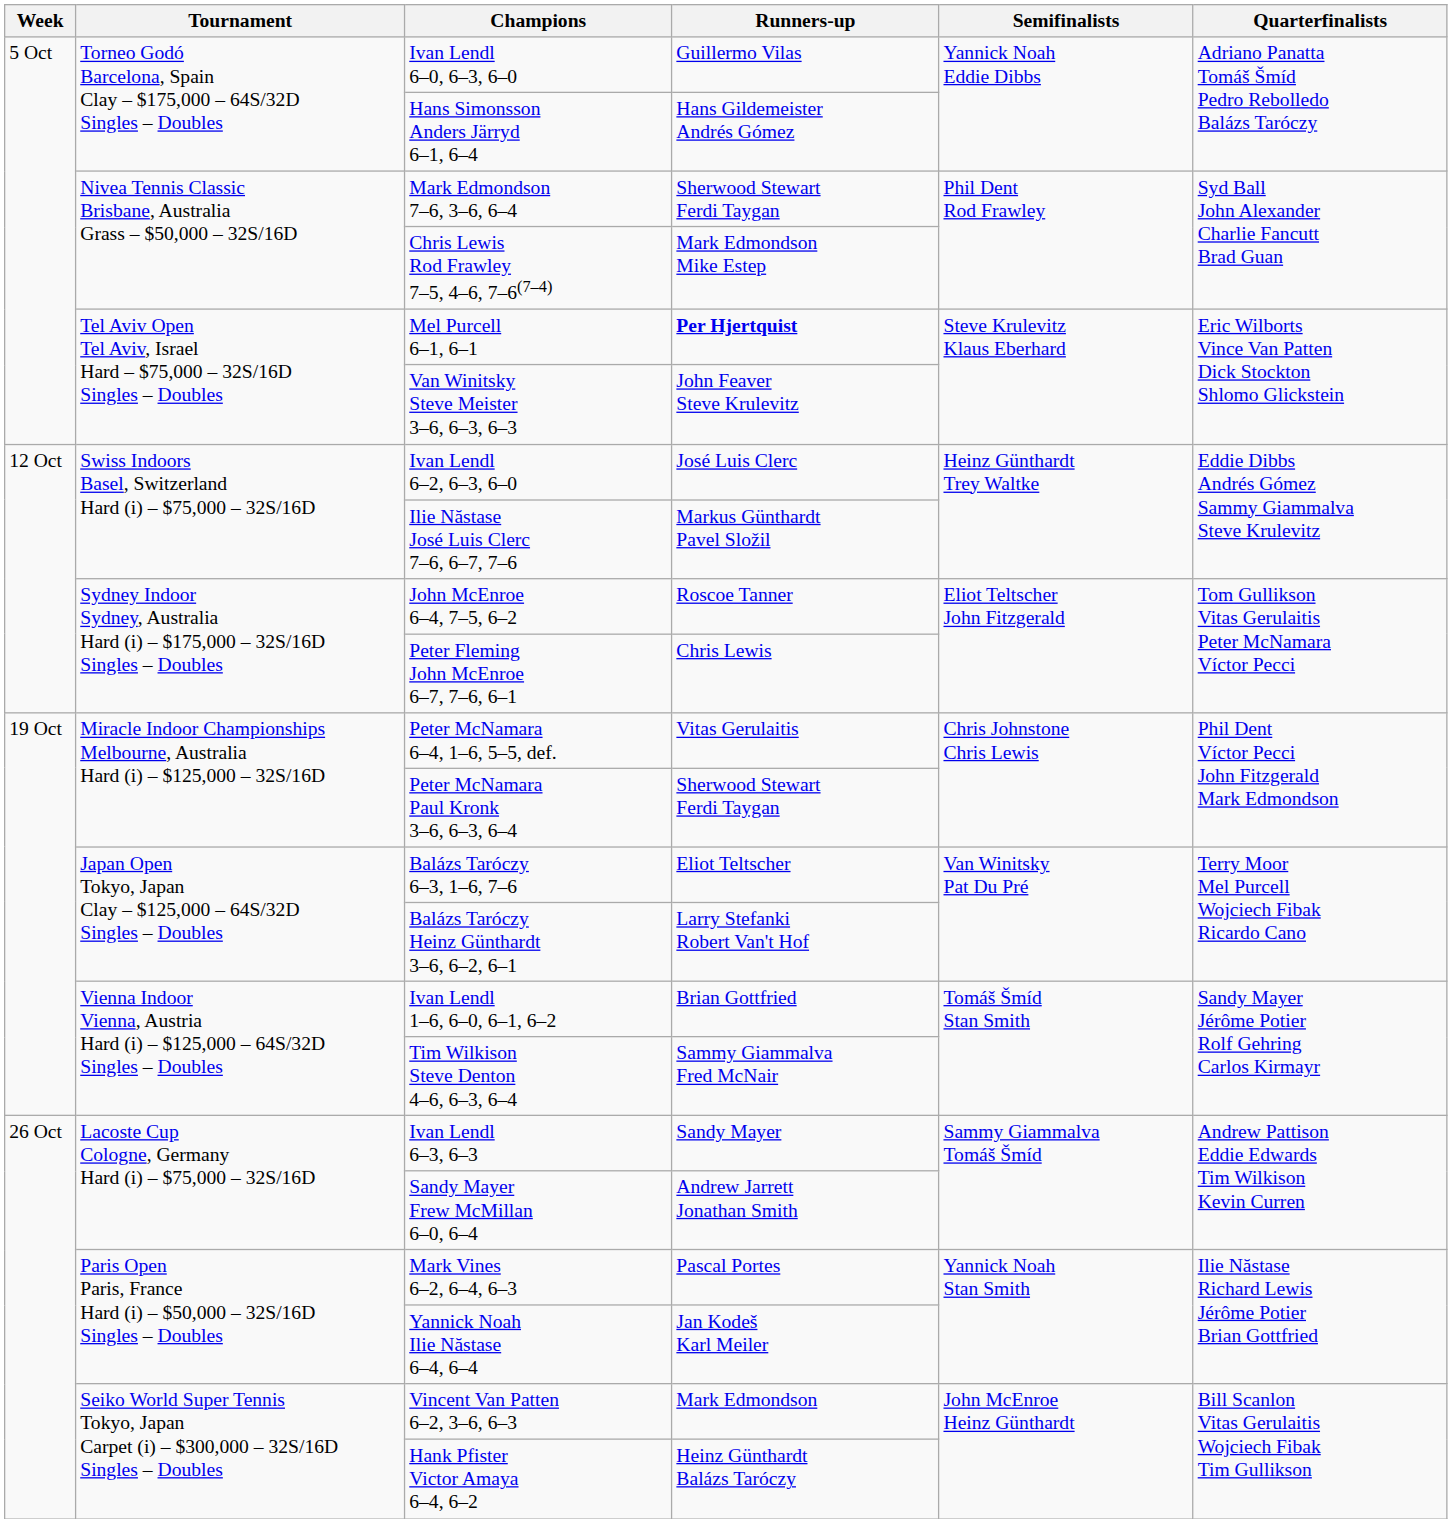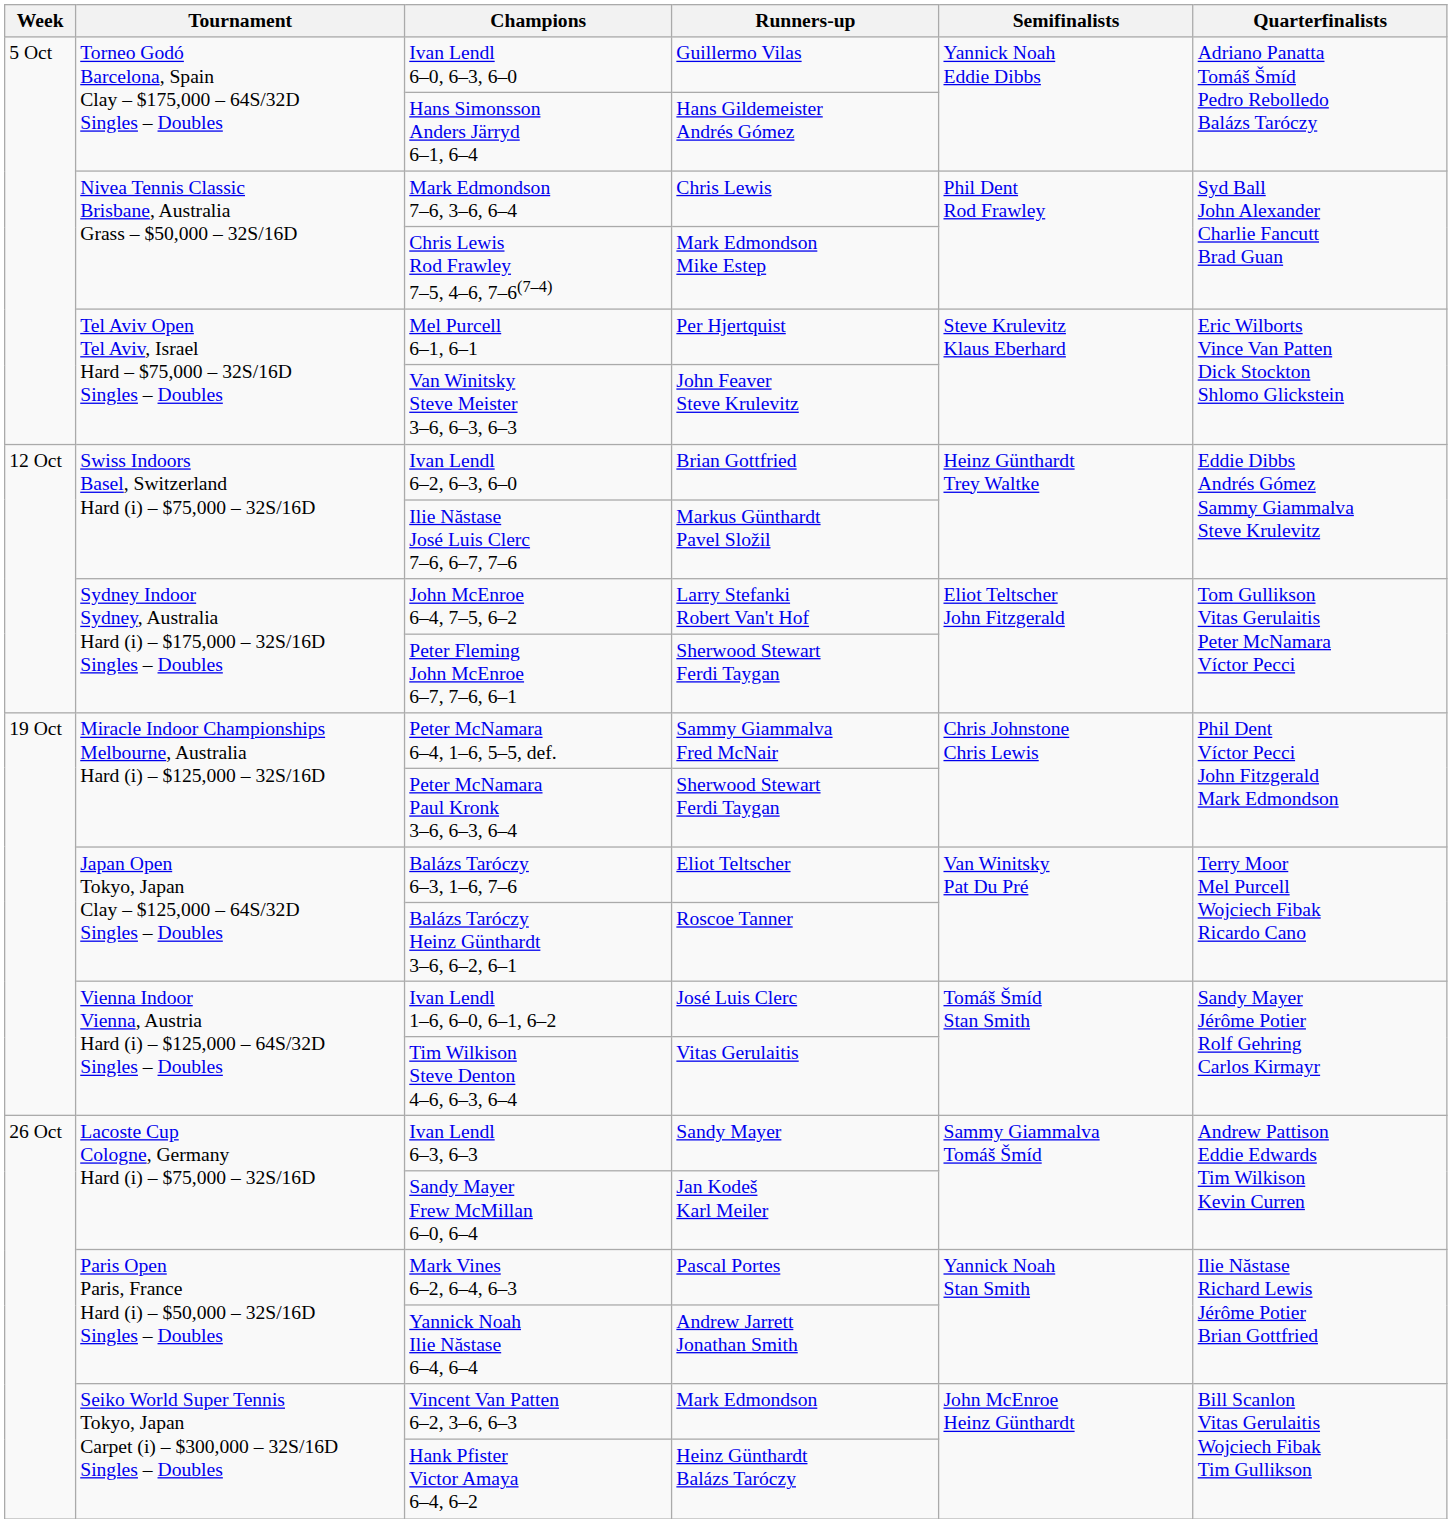(748, 199) Sherwood Stewart Ferdi Taygan -> (724, 187) Chris Lewis
(737, 325) bold -> (731, 325) normal
(737, 460) José Luis Clerc -> (736, 460) Brian Gottfried
(735, 594) Roscoe Tanner -> (743, 606) Larry Stefanki Robert Van't Hof
(724, 649) Chris Lewis -> (748, 661) Sherwood Stewart Ferdi Taygan
(738, 728) Vitas Gerulaitis -> (754, 740) Sammy Giammalva Fred McNair
(743, 930) Larry Stefanki Robert Van't Hof -> (735, 918) Roscoe Tanner
(736, 997) Brian Gottfried -> (737, 997) José Luis Clerc
(754, 1064) Sammy Giammalva Fred McNair -> (738, 1052) Vitas Gerulaitis
(737, 1198) Andrew Jarrett Jonathan Smith -> (722, 1198) Jan Kodeš Karl Meiler
(722, 1333) Jan Kodeš Karl Meiler -> (737, 1333) Andrew Jarrett Jonathan Smith
